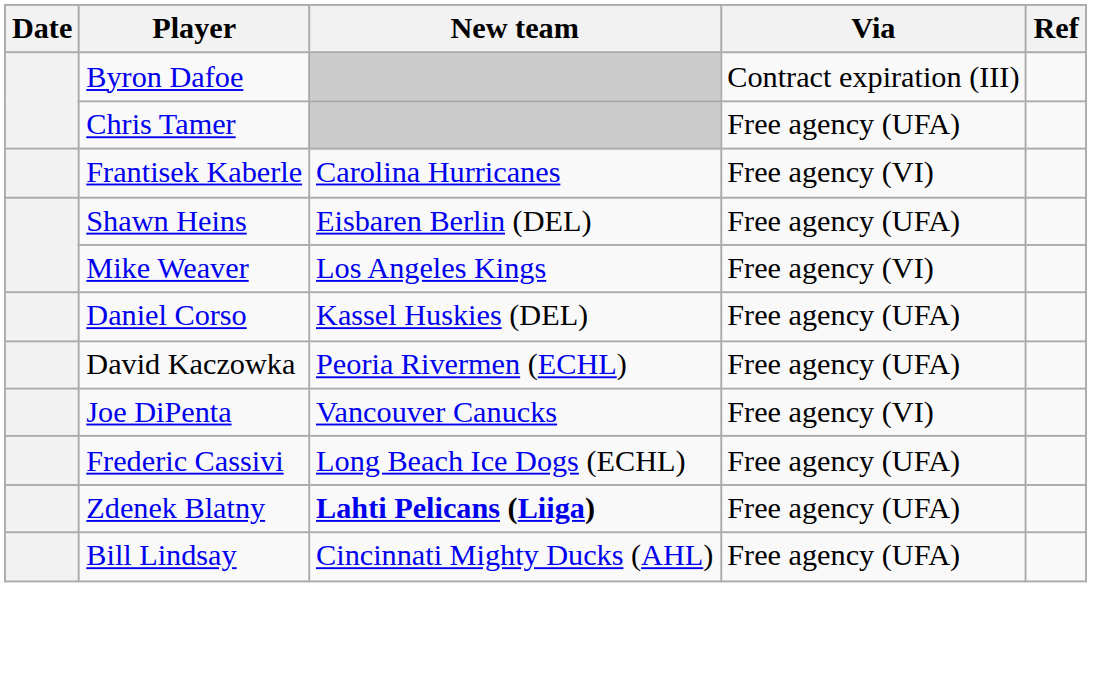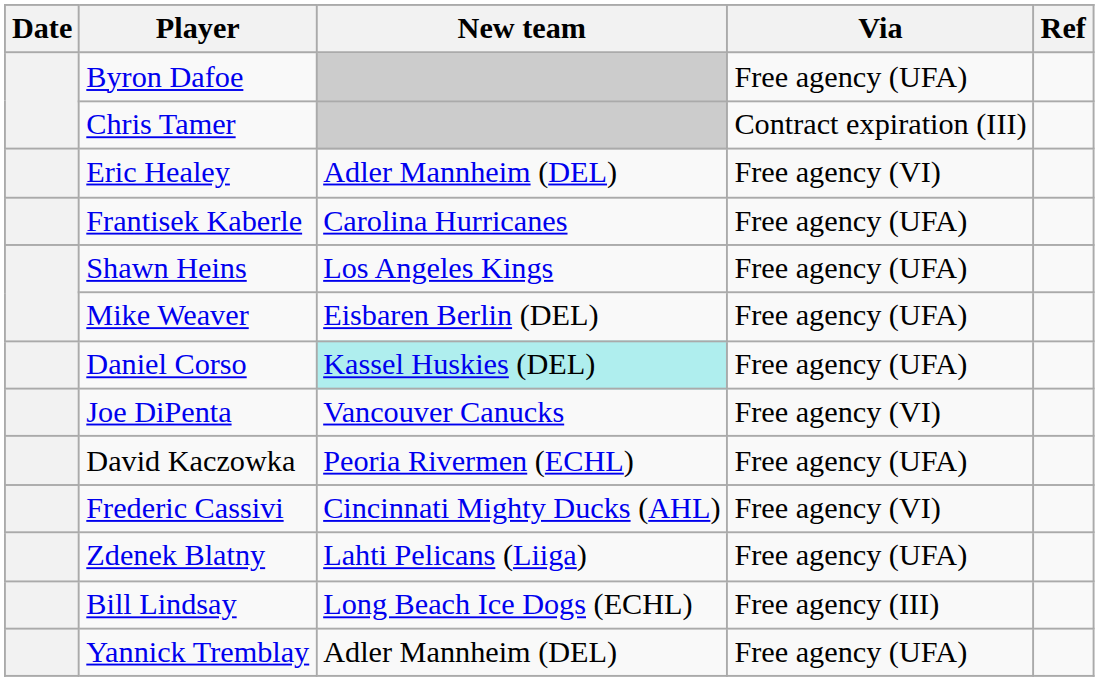(873, 76) Contract expiration (III) -> (851, 76) Free agency (UFA)
(844, 124) Free agency (UFA) -> (881, 124) Contract expiration (III)
+ row: (158, 172)
(831, 172) Free agency (VI) -> (851, 220) Free agency (UFA)
(454, 220) Eisbaren Berlin (DEL) -> (438, 268) Los Angeles Kings
(431, 268) Los Angeles Kings -> (461, 316) Eisbaren Berlin (DEL)
(831, 268) Free agency (VI) -> (851, 316) Free agency (UFA)
(452, 316) no background -> (459, 364) paleturquoise background
rows swapped: (159, 412) <-> (191, 364)
(501, 460) Long Beach Ice Dogs (ECHL) -> (522, 508) Cincinnati Mighty Ducks (AHL)
(844, 460) Free agency (UFA) -> (838, 508) Free agency (VI)
(456, 508) bold -> (455, 556) normal
(515, 556) Cincinnati Mighty Ducks (AHL) -> (508, 603) Long Beach Ice Dogs (ECHL)
(844, 556) Free agency (UFA) -> (837, 603) Free agency (III)
+ row: (198, 651)
